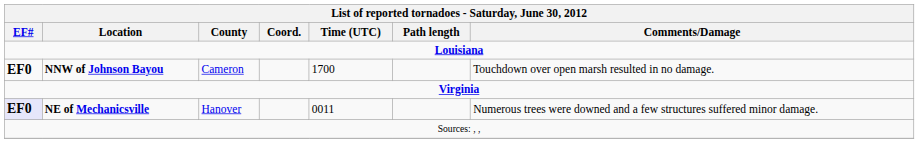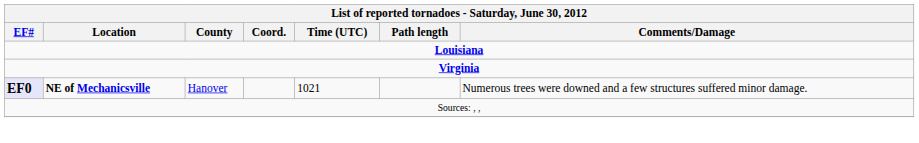- row: (104, 69)
(323, 109) 0011 -> (309, 88) 1021
